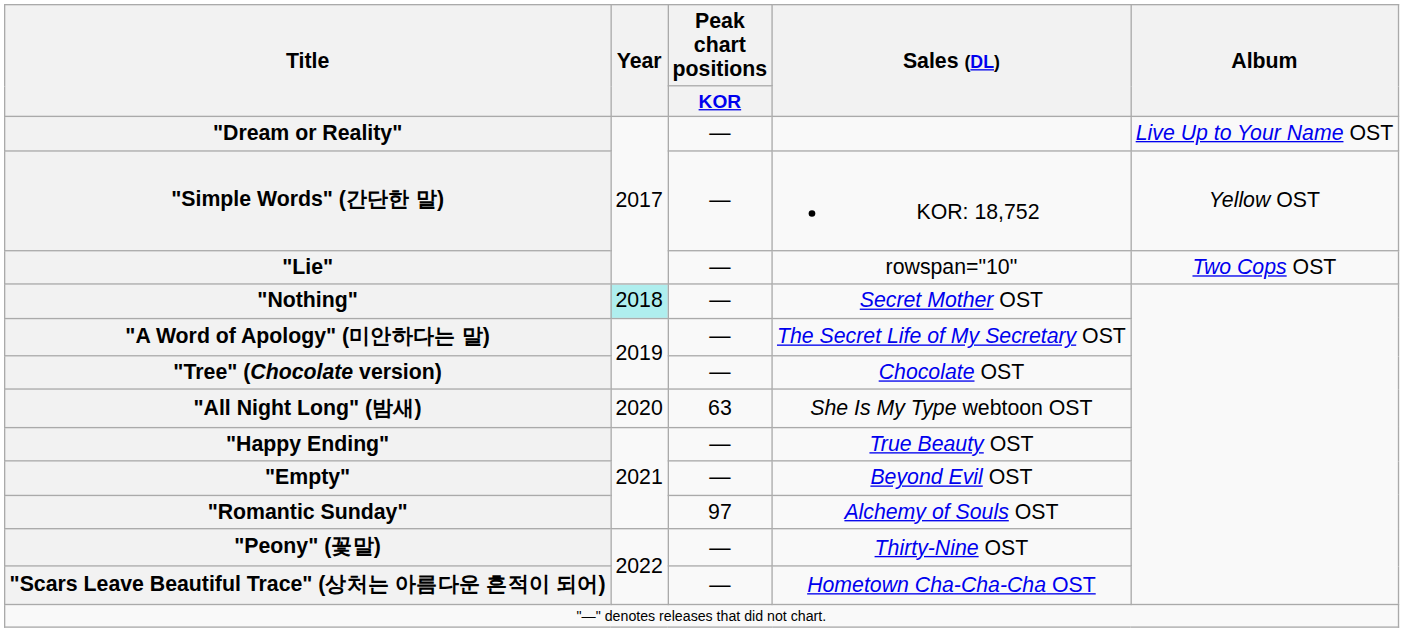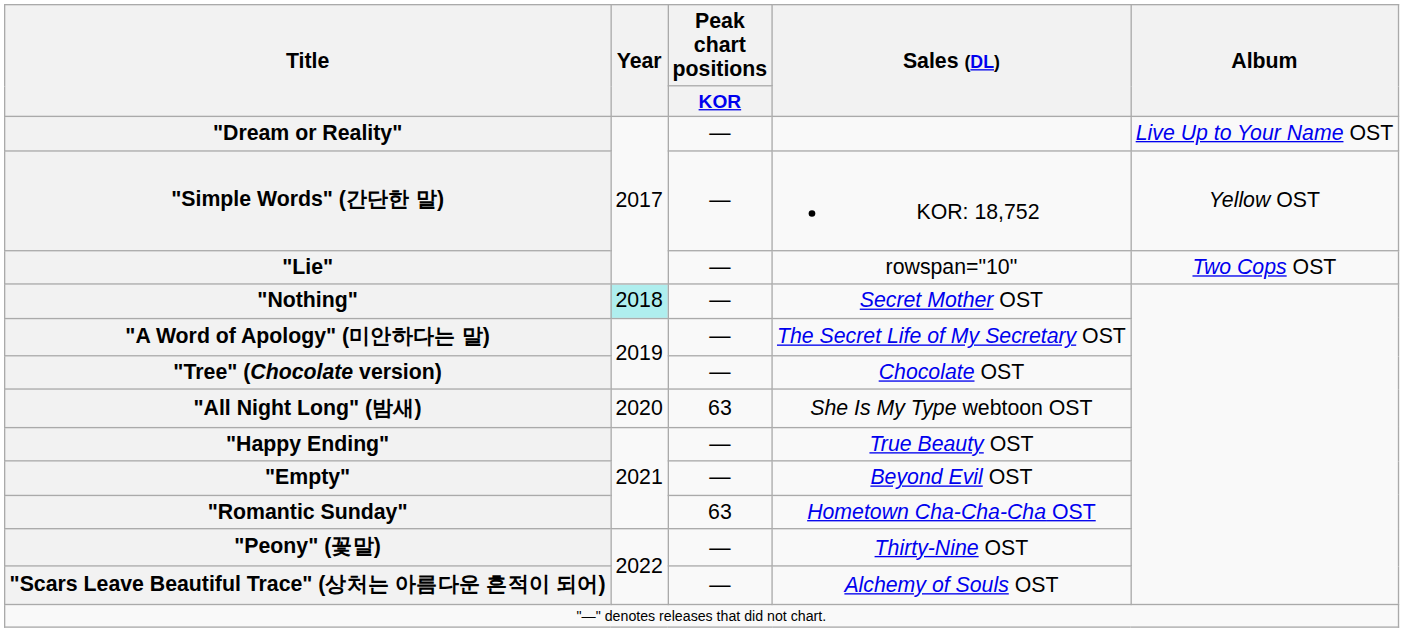(720, 511) 97 -> (720, 511) 63
(951, 511) Alchemy of Souls OST -> (951, 511) Hometown Cha-Cha-Cha OST
(951, 584) Hometown Cha-Cha-Cha OST -> (951, 584) Alchemy of Souls OST
